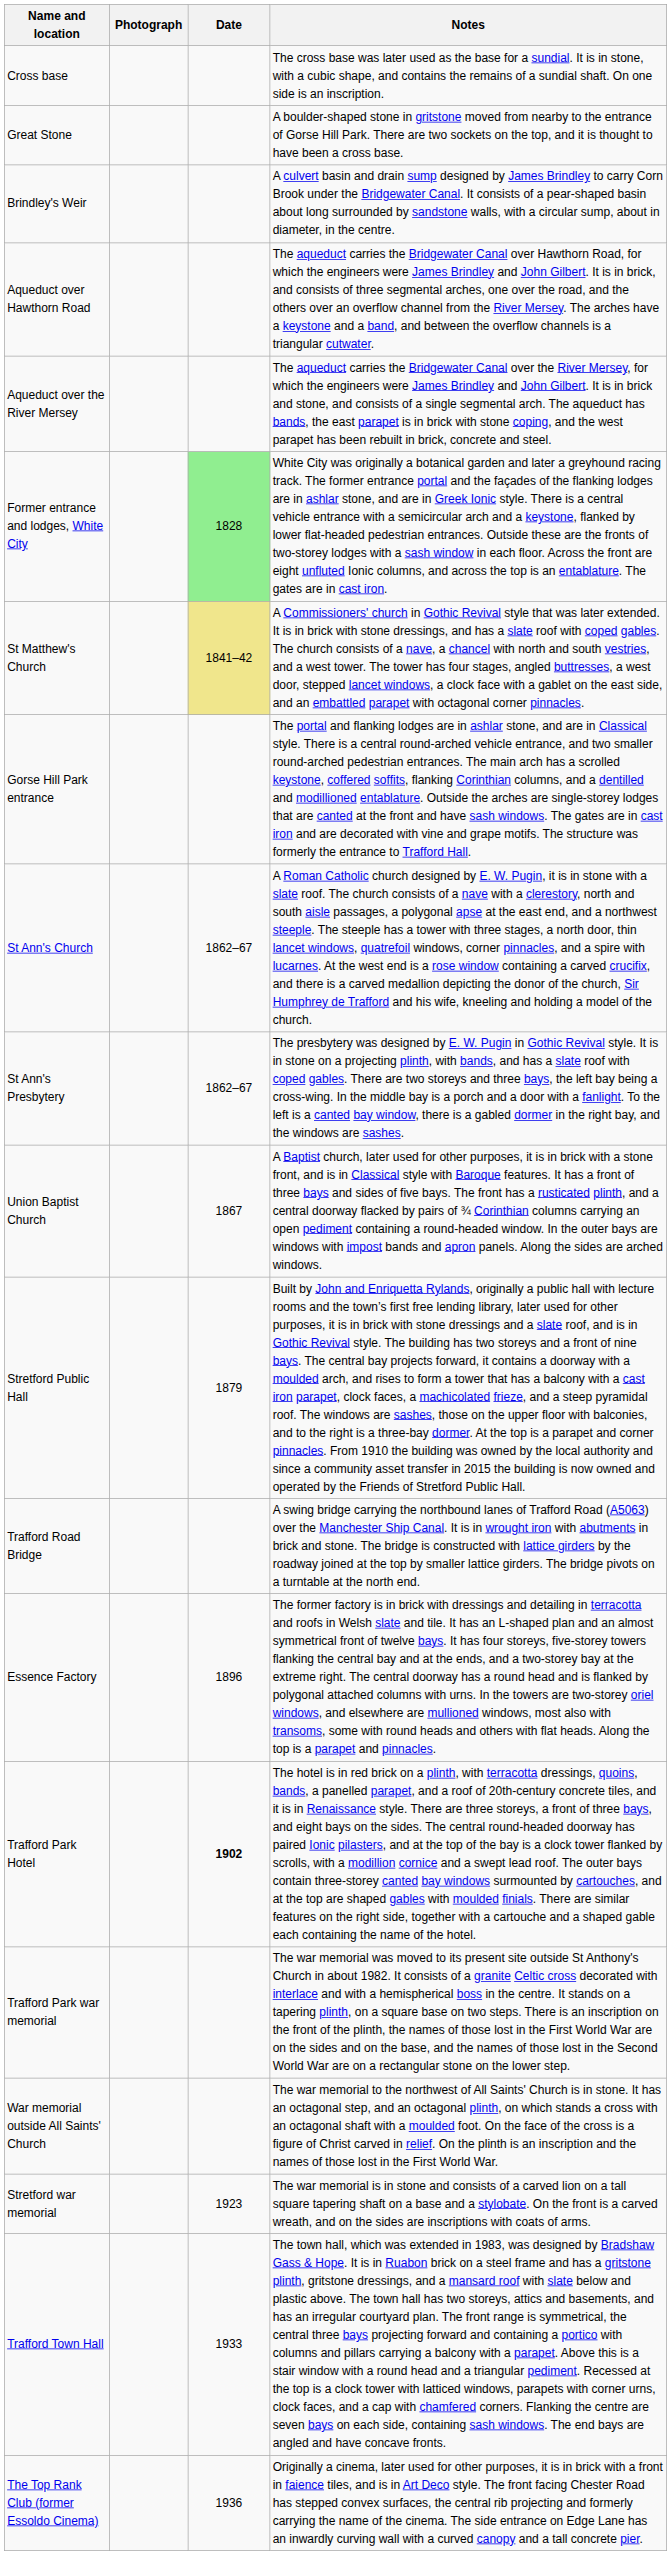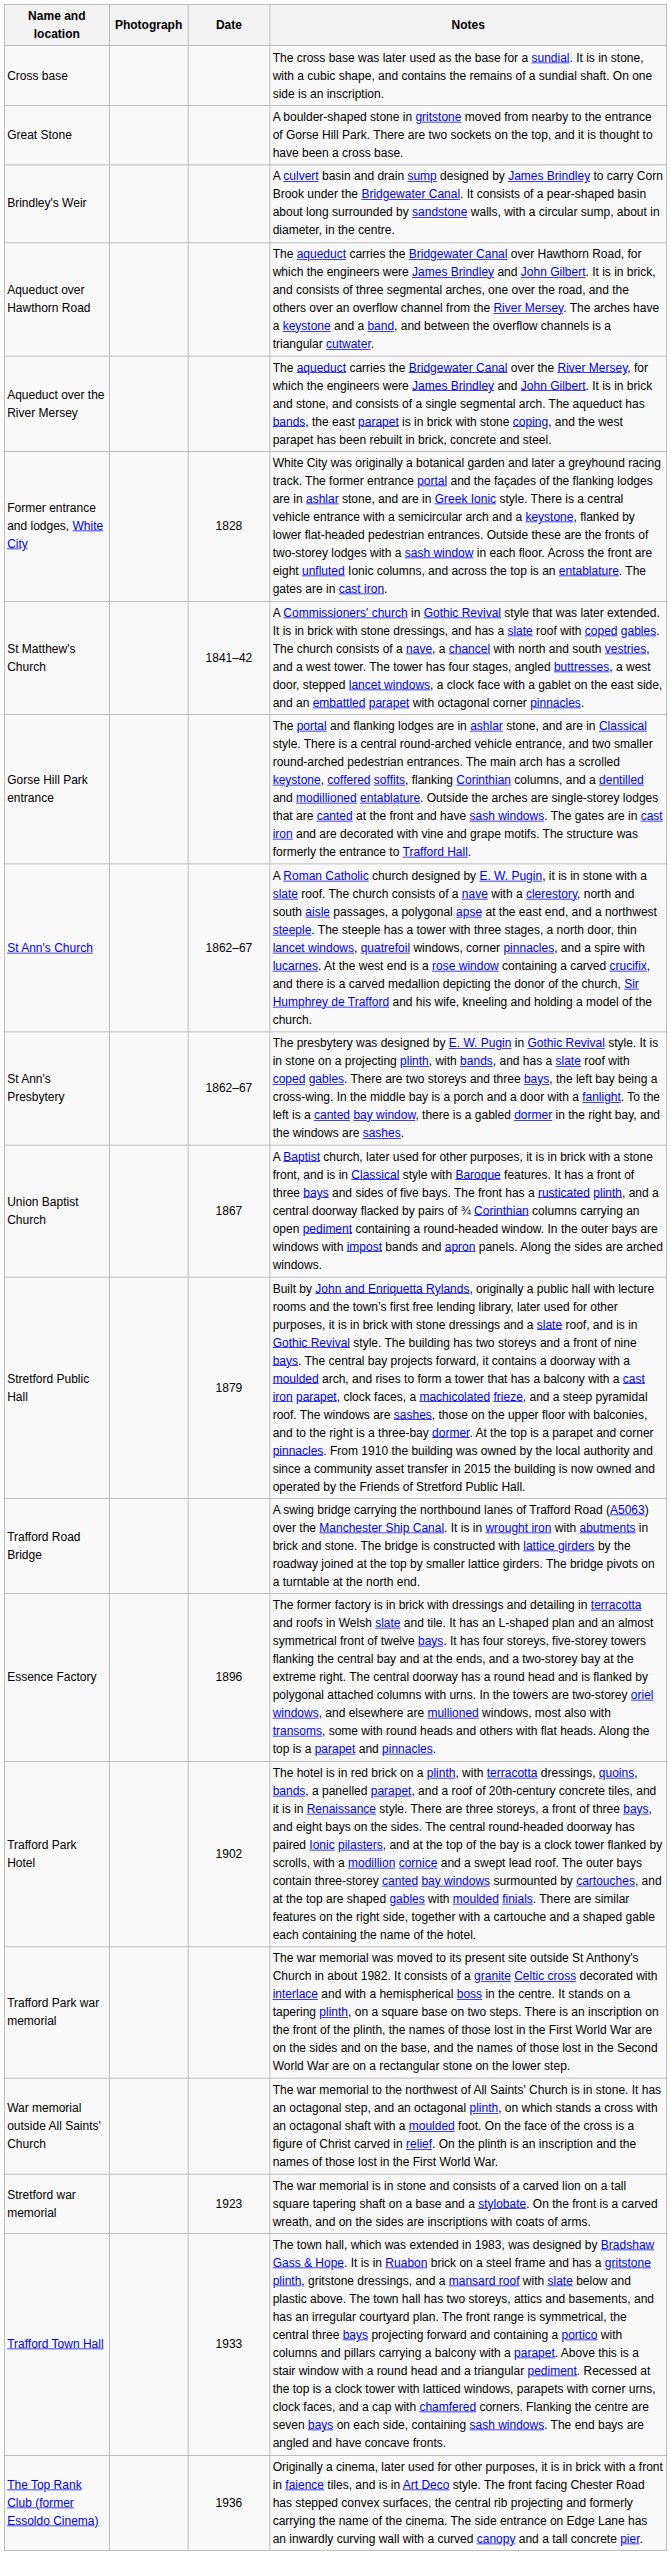(229, 526) lightgreen background -> (229, 526) no background
(229, 657) khaki background -> (229, 657) no background
(229, 1854) bold -> (229, 1854) normal
